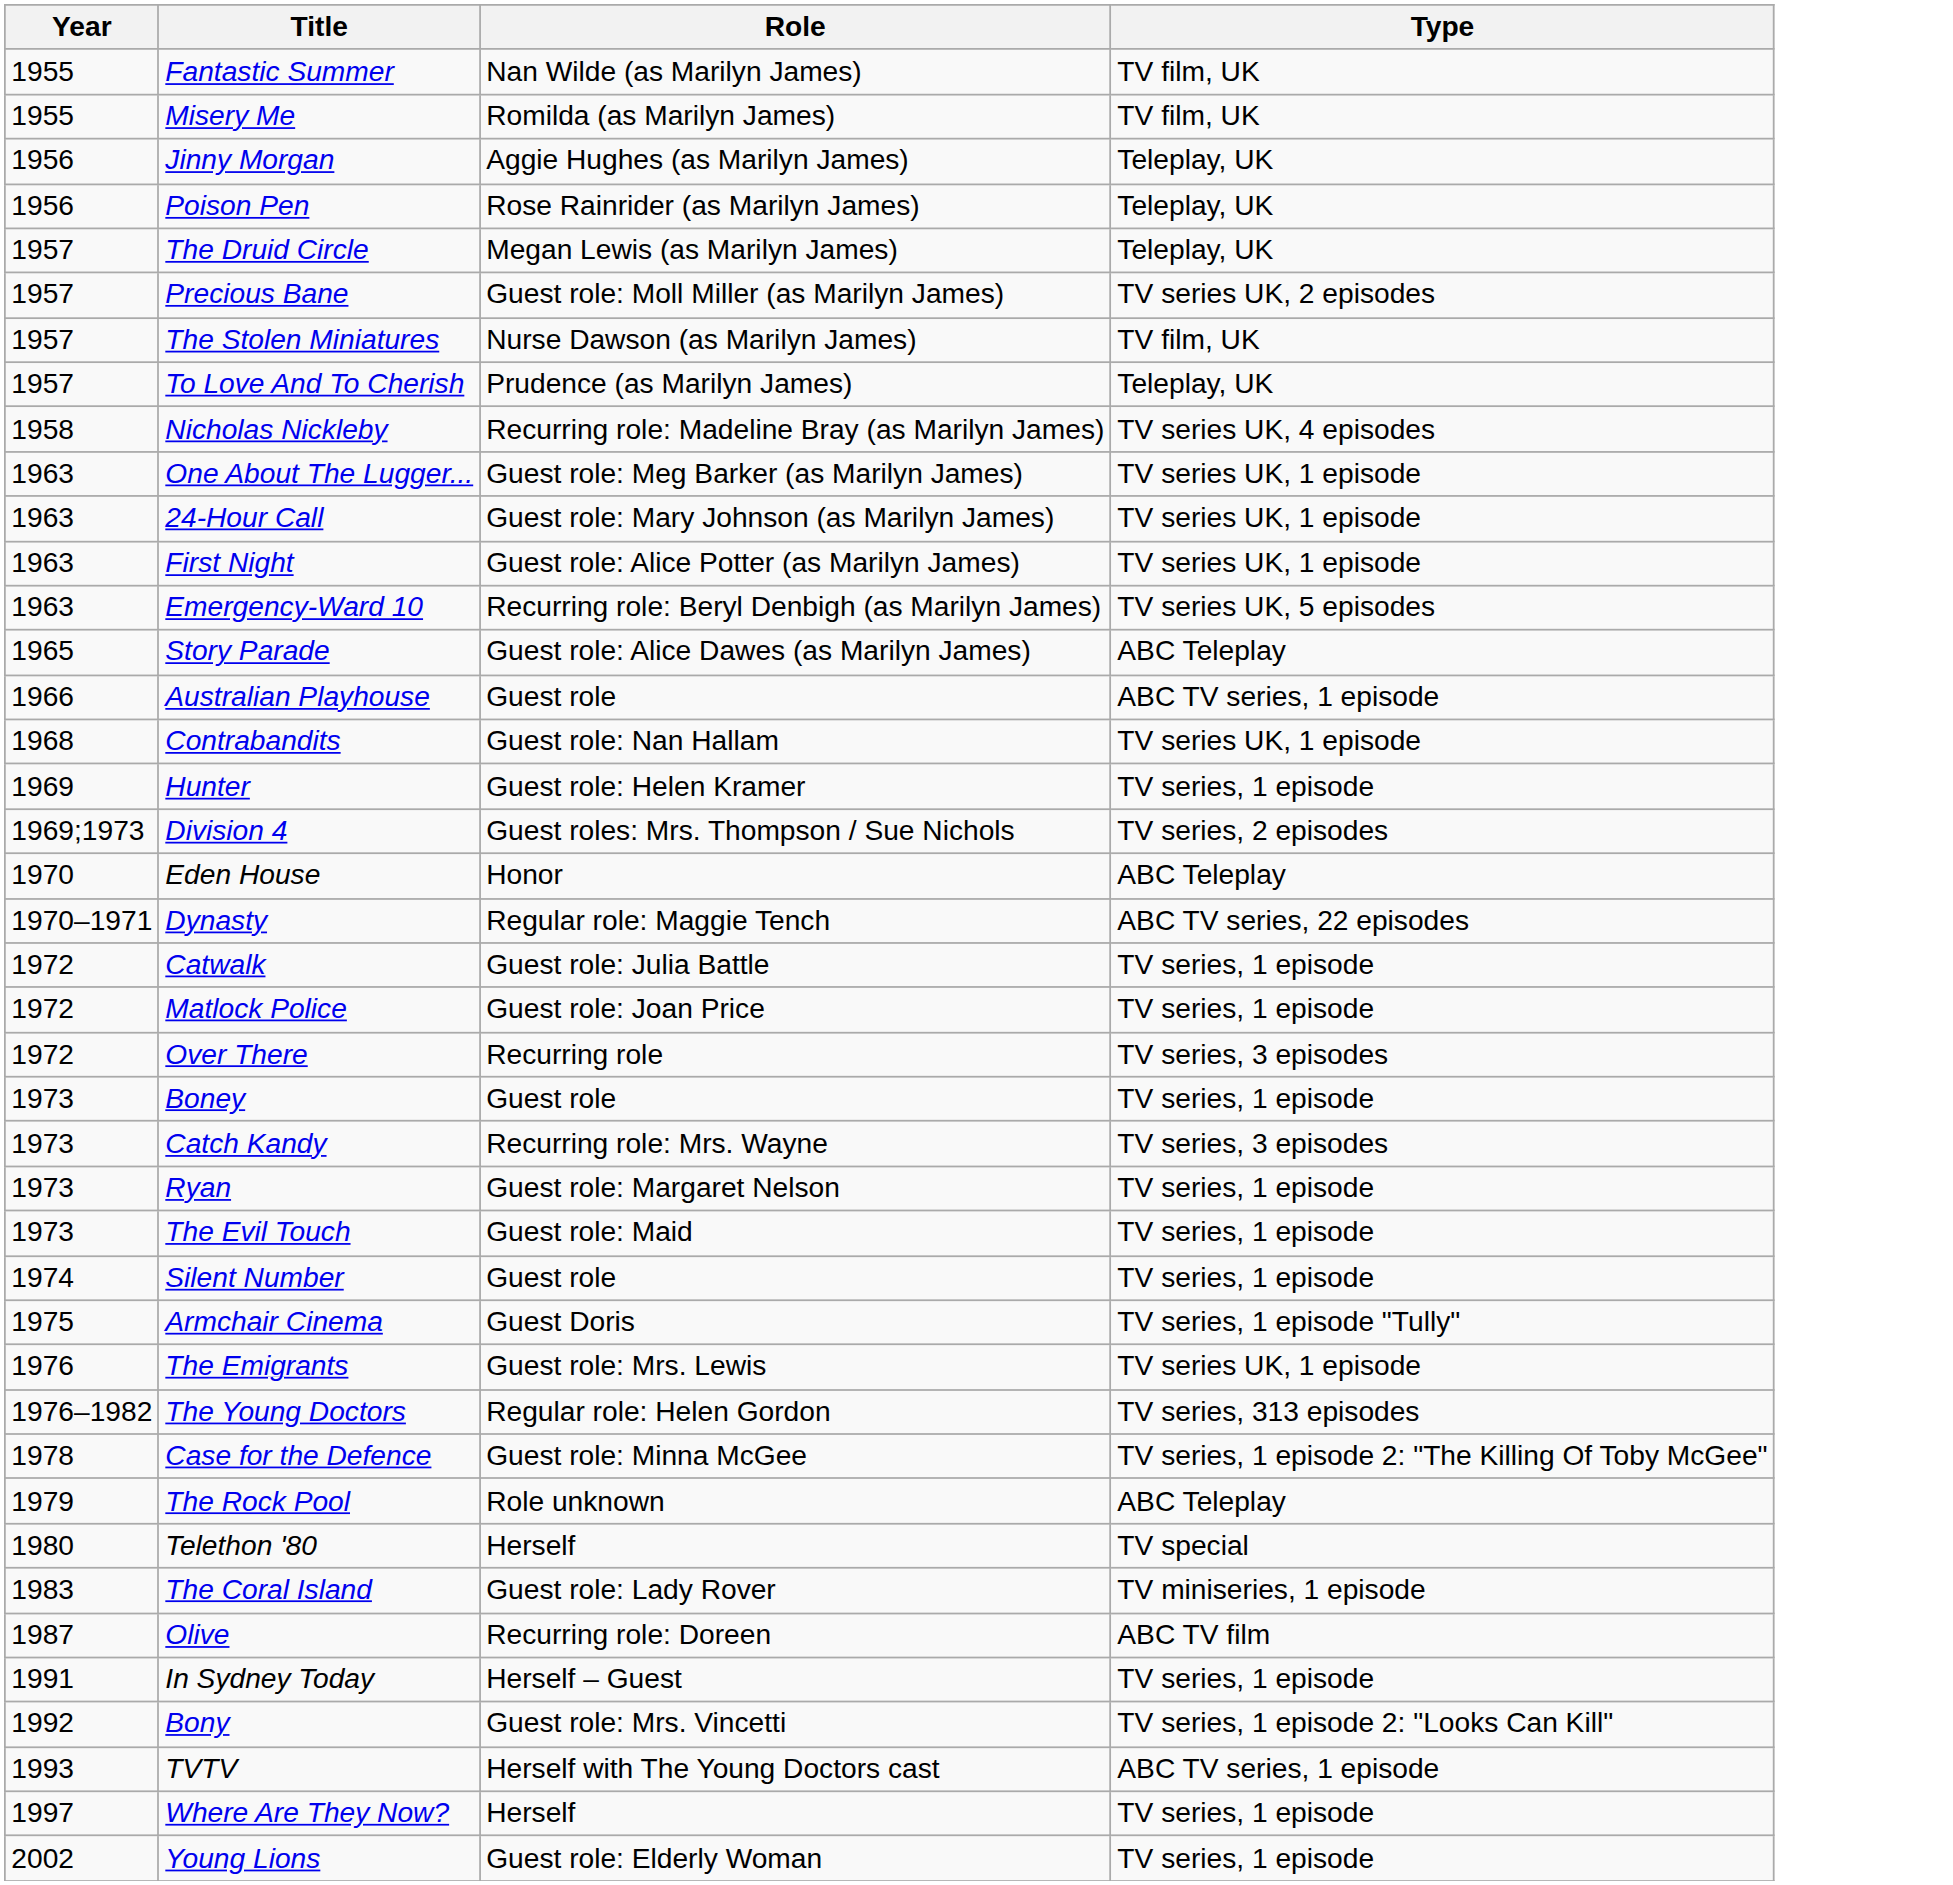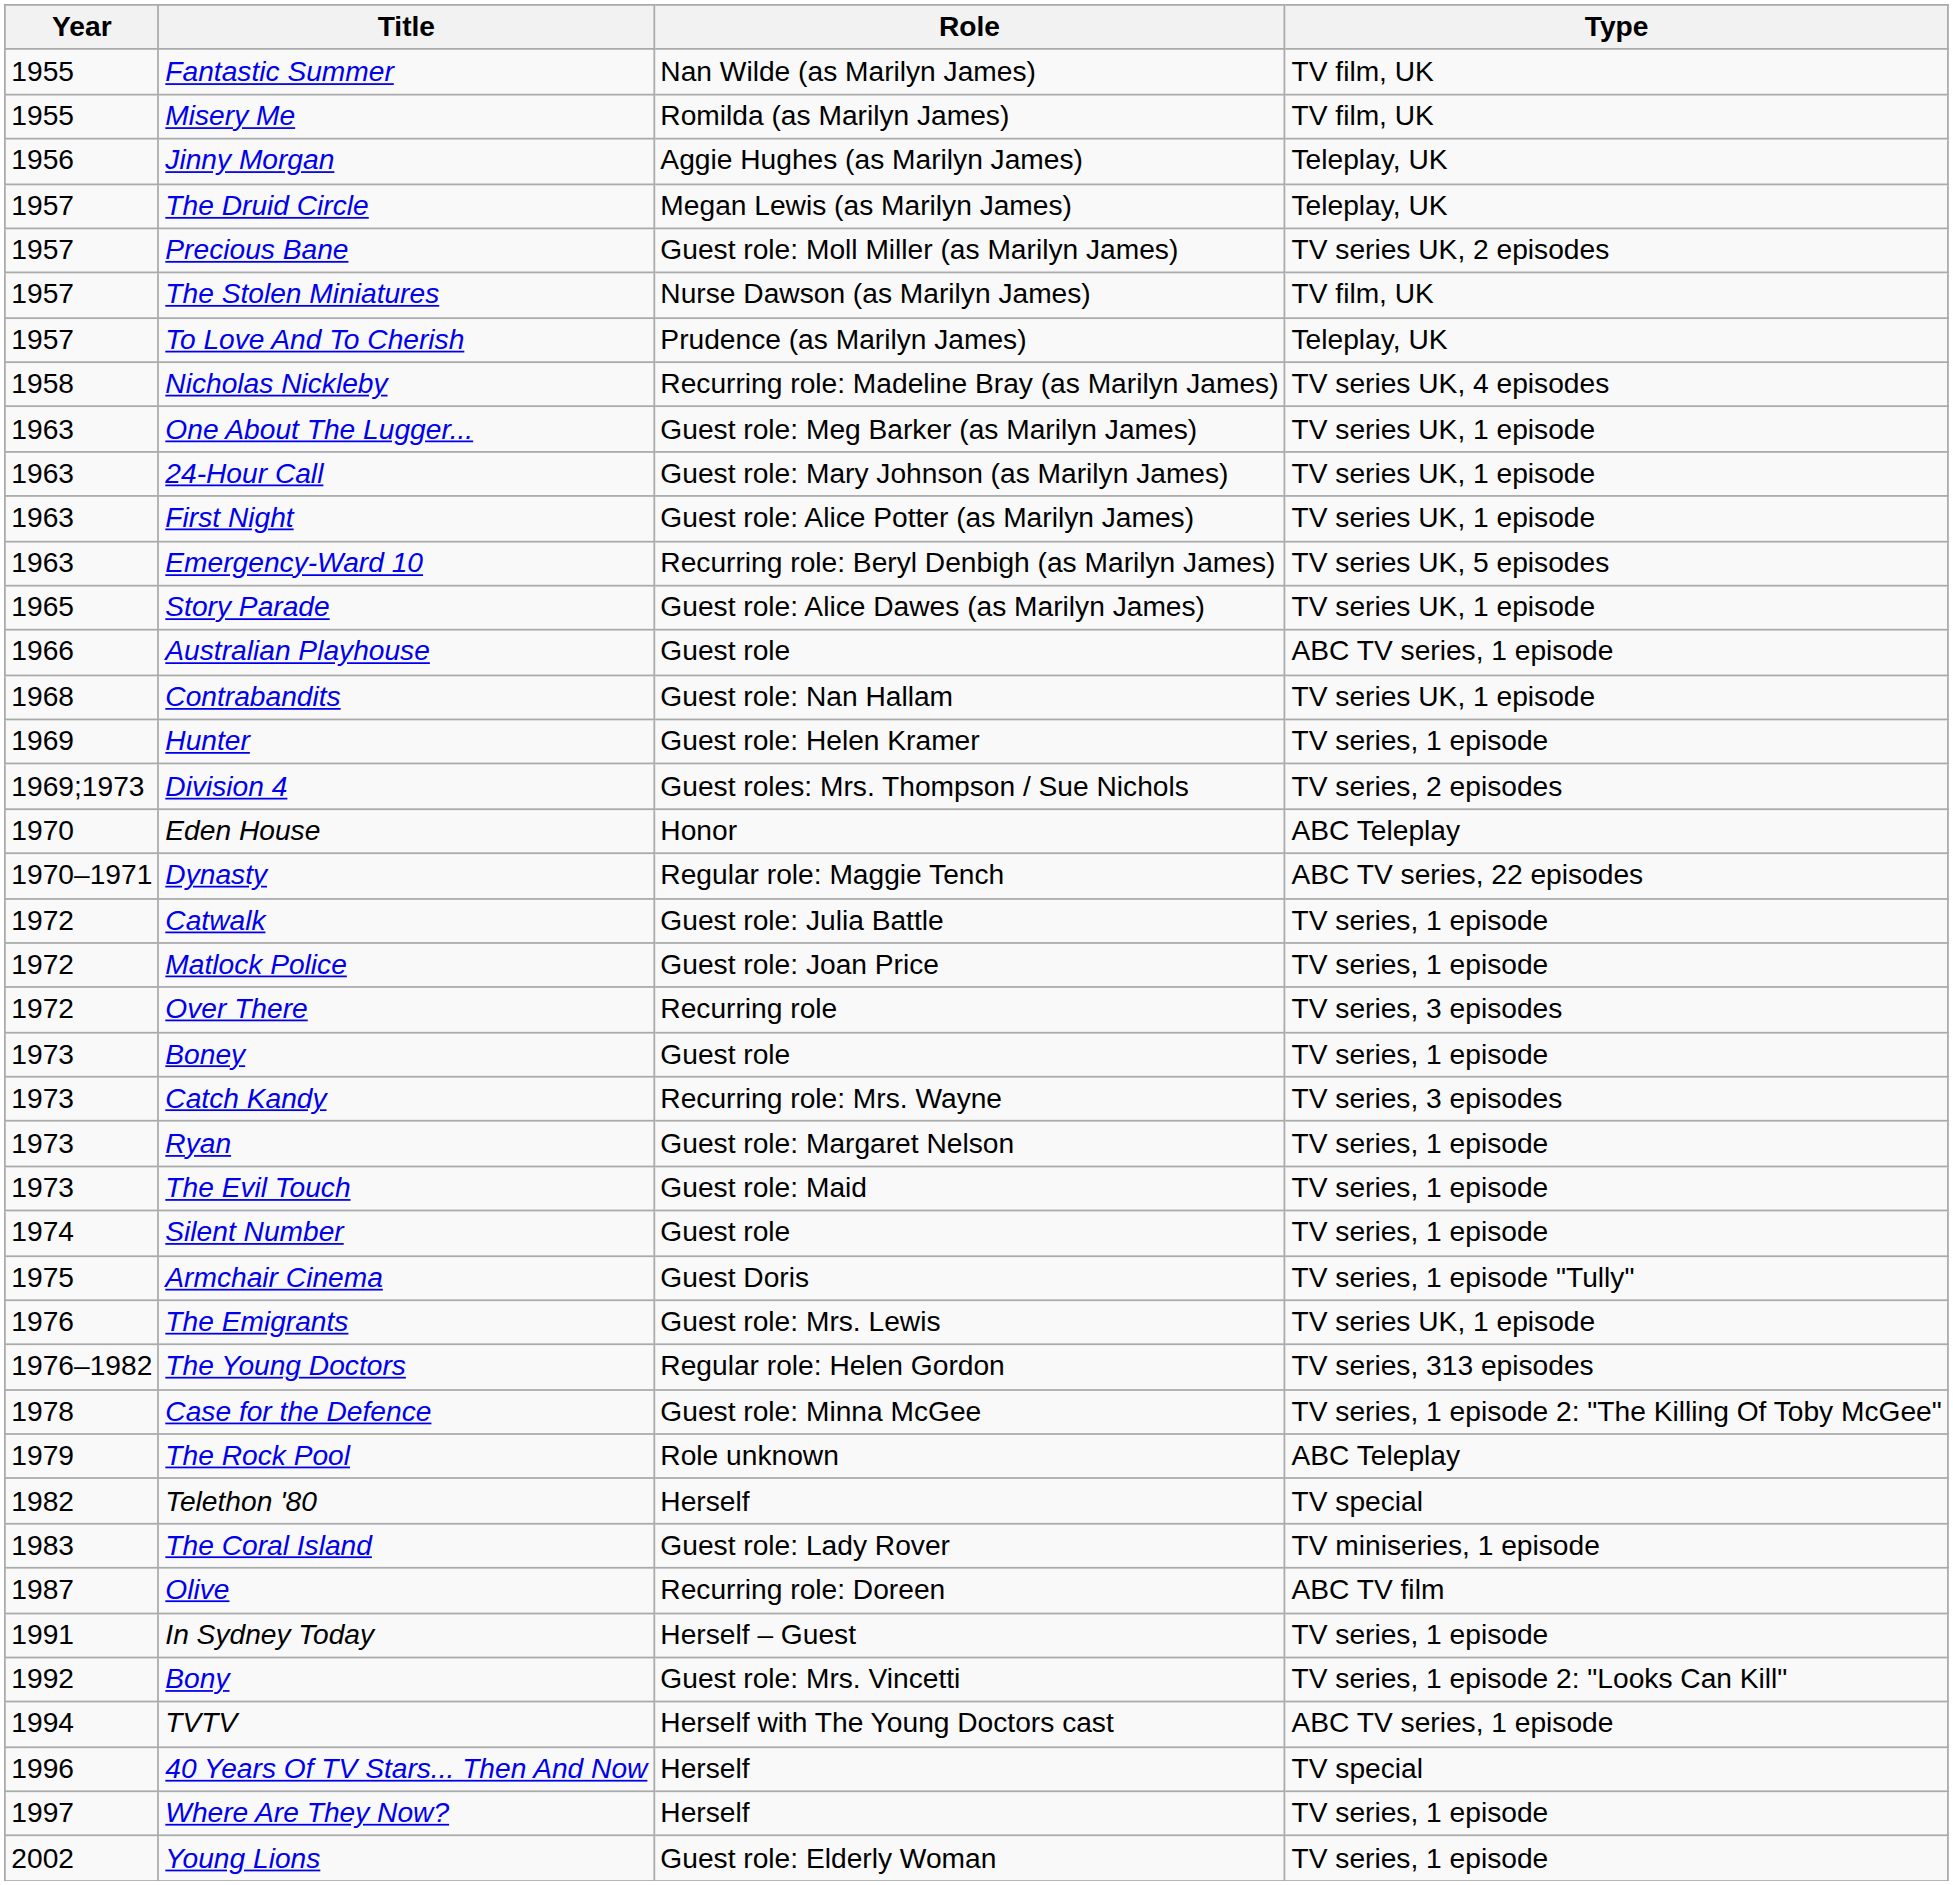- row: (237, 205)
(1202, 652) ABC Teleplay -> (1443, 607) TV series UK, 1 episode
(43, 1545) 1980 -> (43, 1500) 1982
(43, 1768) 1993 -> (43, 1723) 1994
+ row: (406, 1768)
